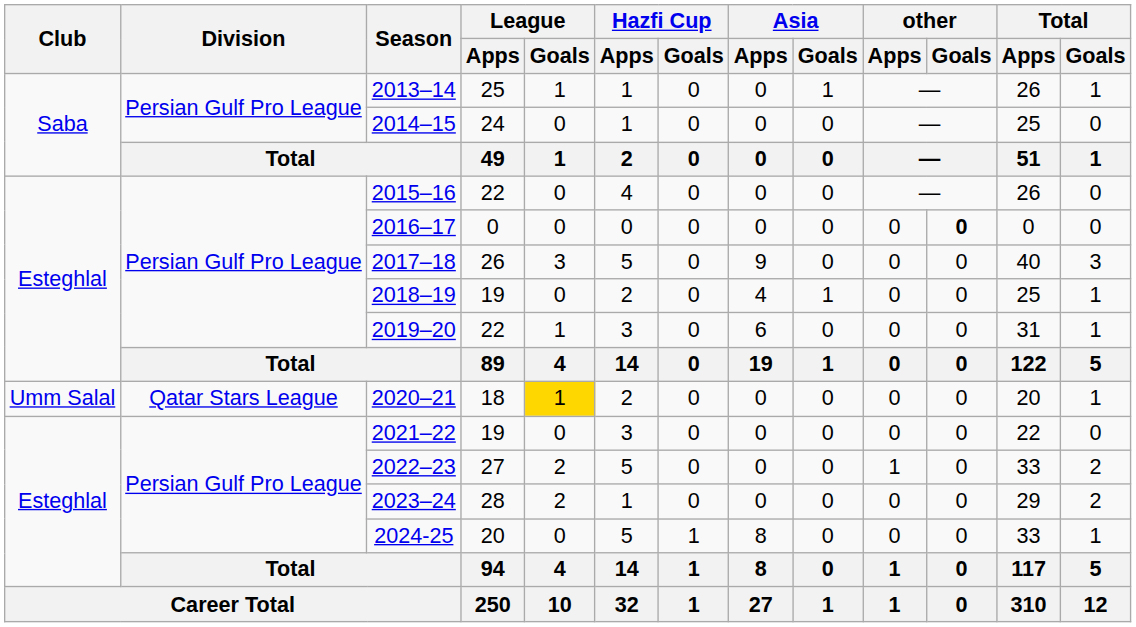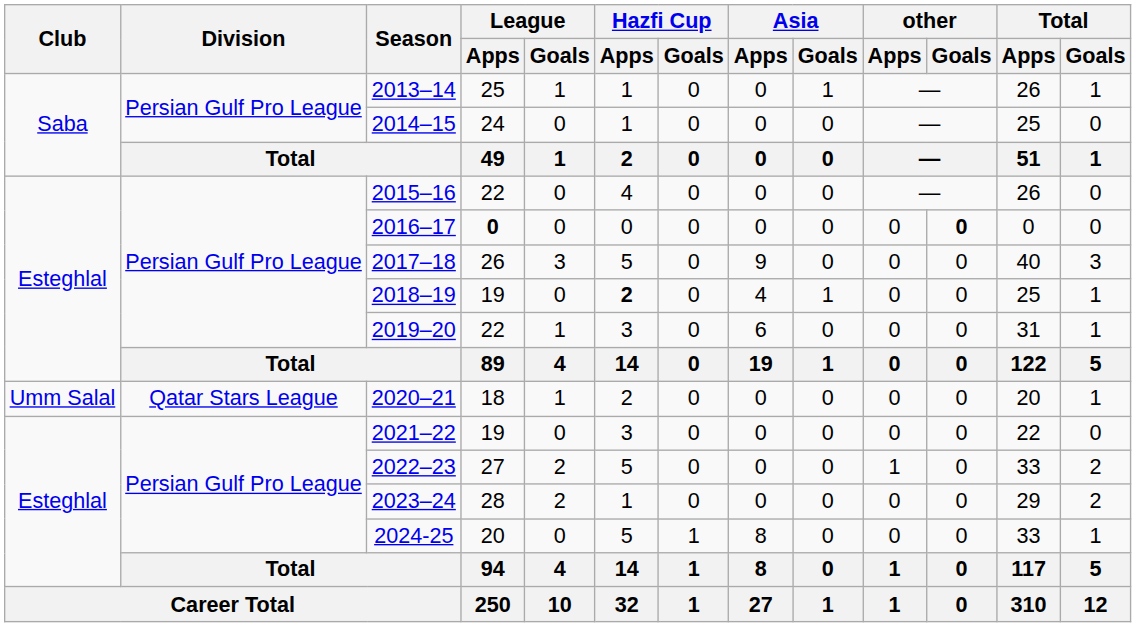(493, 227) normal -> (493, 227) bold
(627, 295) normal -> (627, 295) bold
(560, 398) gold background -> (560, 398) no background
